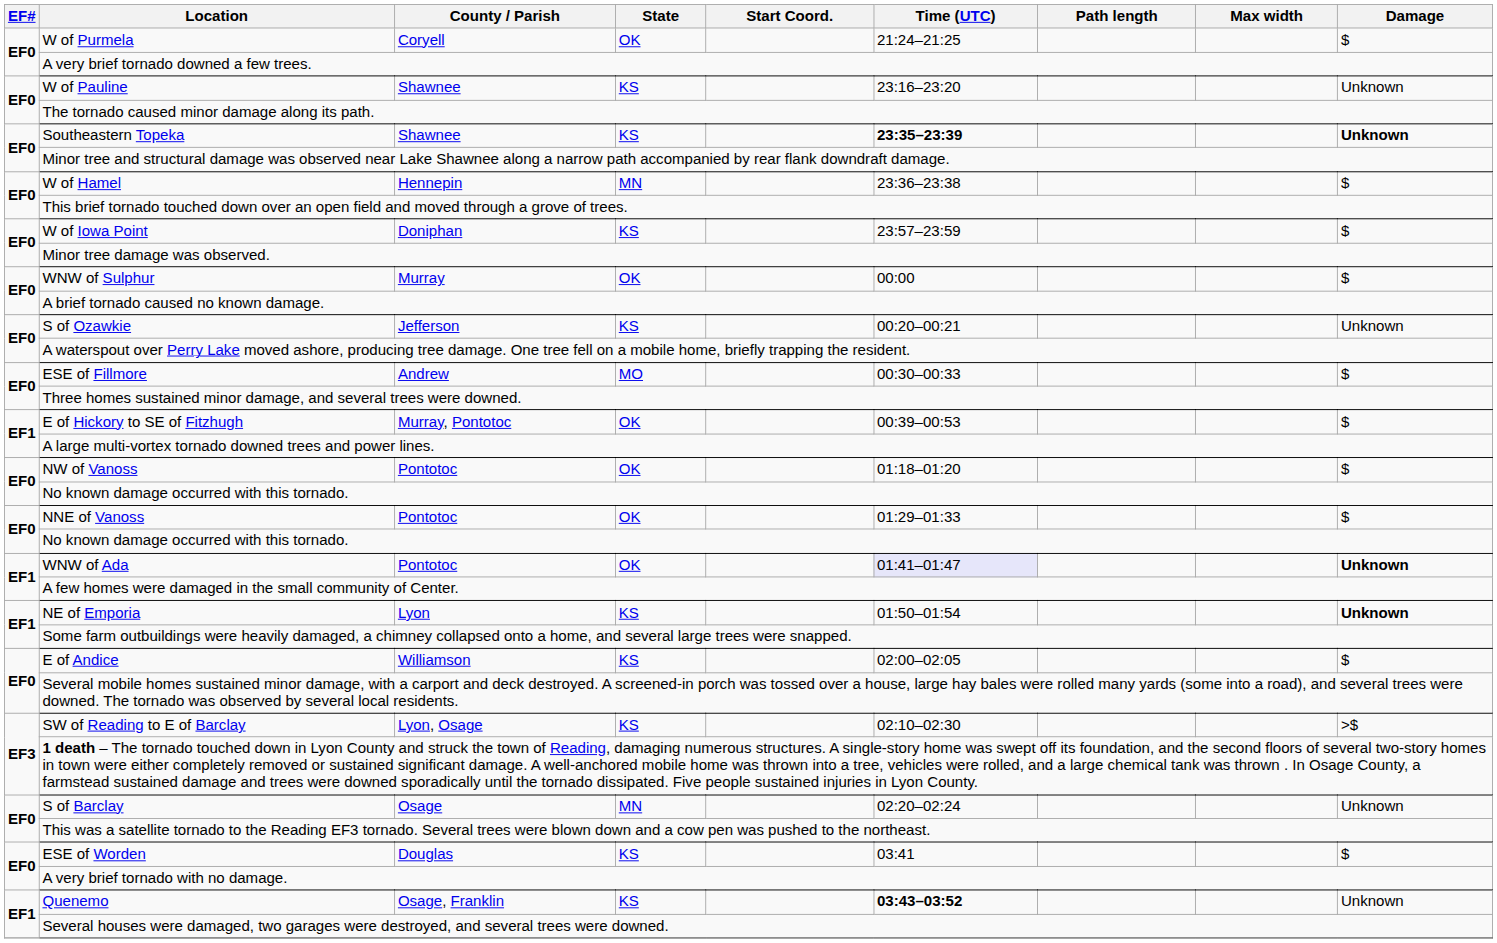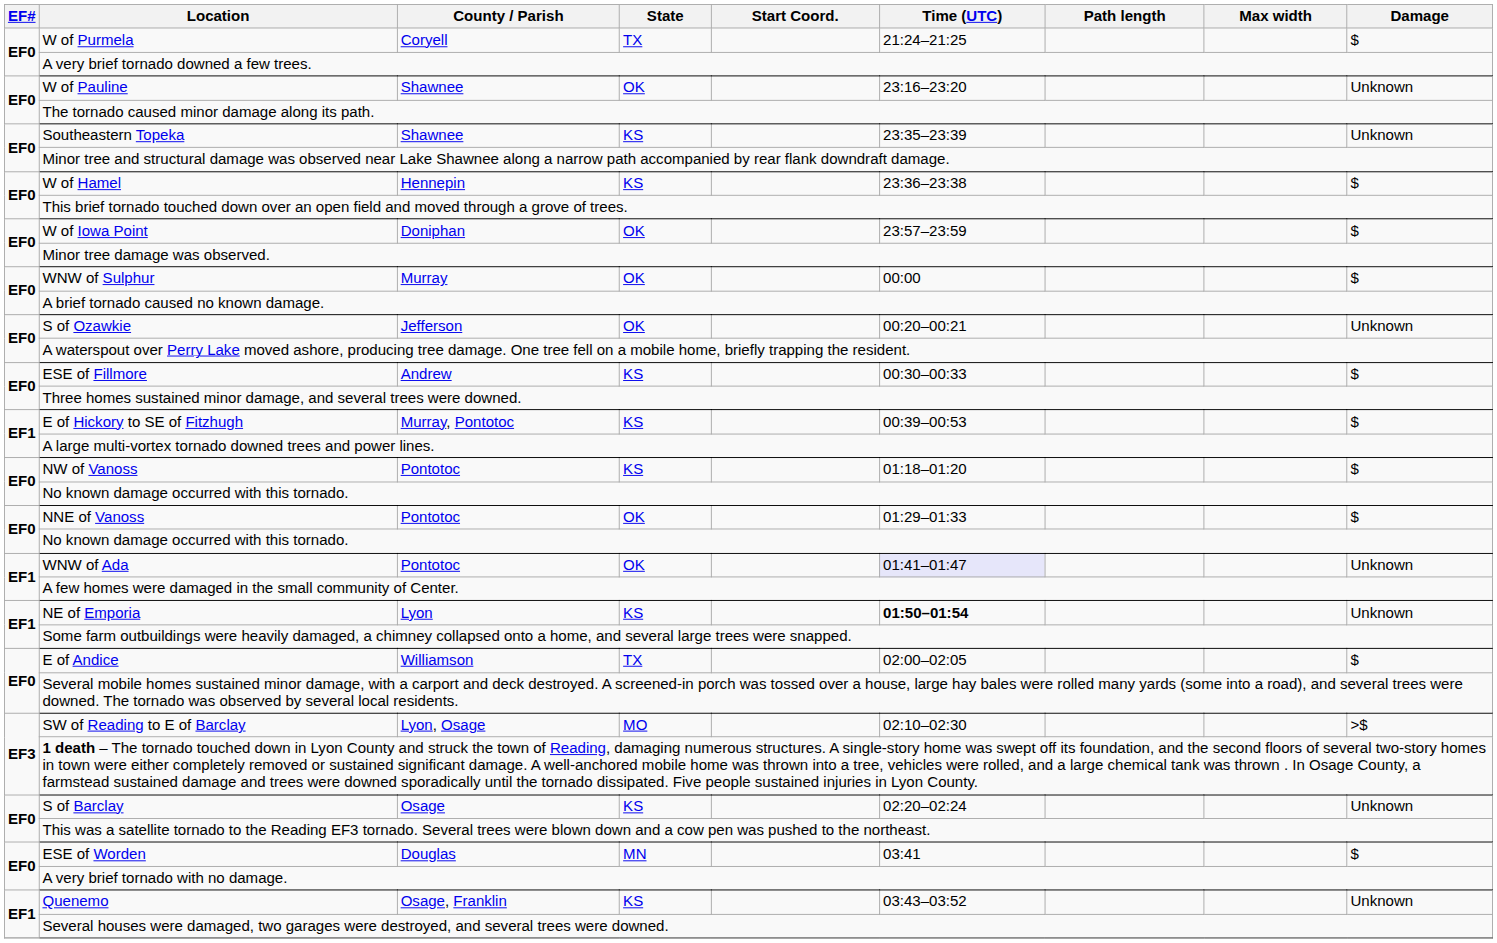(630, 40) OK -> (633, 40) TX
(629, 87) KS -> (634, 87) OK
(920, 135) bold -> (925, 135) normal
(1375, 135) bold -> (1382, 135) normal
(630, 183) MN -> (633, 183) KS
(629, 231) KS -> (634, 231) OK
(629, 326) KS -> (634, 326) OK
(631, 374) MO -> (633, 374) KS
(630, 421) OK -> (633, 421) KS
(630, 469) OK -> (633, 469) KS
(1375, 565) bold -> (1382, 565) normal
(919, 612) normal -> (926, 612) bold
(1375, 612) bold -> (1382, 612) normal
(629, 660) KS -> (633, 660) TX
(629, 725) KS -> (635, 725) MO
(630, 806) MN -> (633, 806) KS
(629, 854) KS -> (635, 854) MN
(920, 902) bold -> (925, 902) normal
